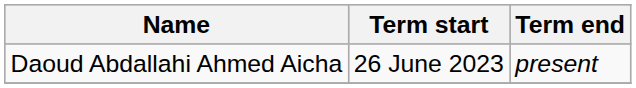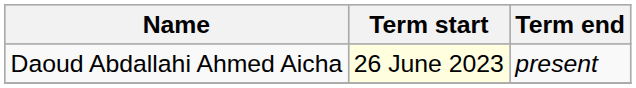(429, 64) no background -> (429, 64) lightyellow background
